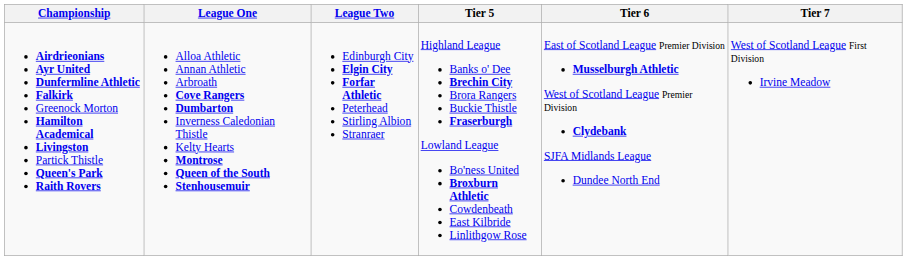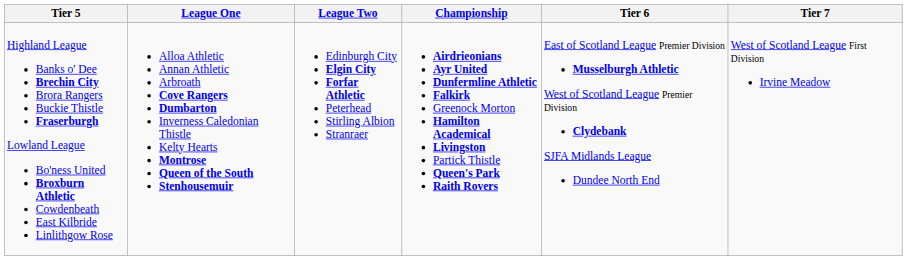columns swapped: (74, 13) <-> (480, 13)
